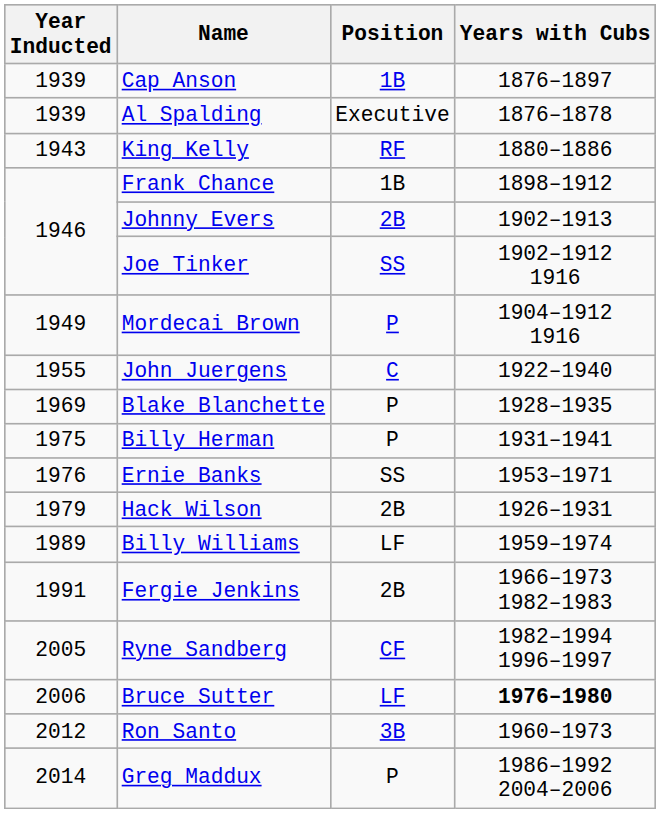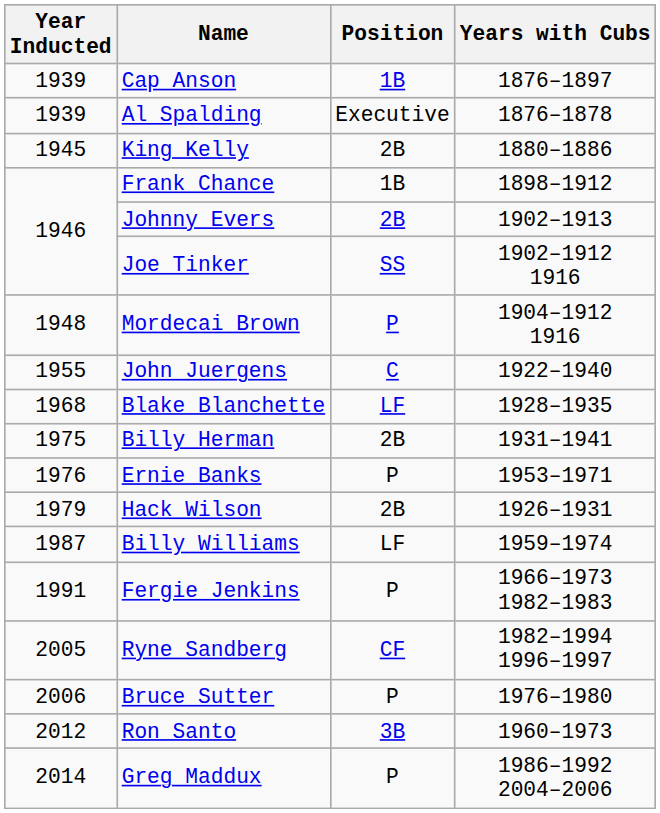(61, 150) 1943 -> (61, 150) 1945
(392, 150) RF -> (392, 150) 2B
(61, 325) 1949 -> (61, 325) 1948
(61, 406) 1969 -> (61, 406) 1968
(392, 406) P -> (392, 406) LF
(392, 441) P -> (392, 441) 2B
(392, 475) SS -> (392, 475) P
(61, 544) 1989 -> (61, 544) 1987
(392, 591) 2B -> (392, 591) P
(392, 697) LF -> (392, 697) P
(555, 697) bold -> (555, 697) normal
